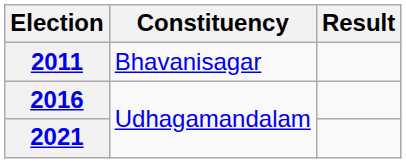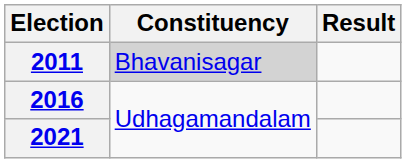(188, 61) no background -> (188, 61) lightgrey background
